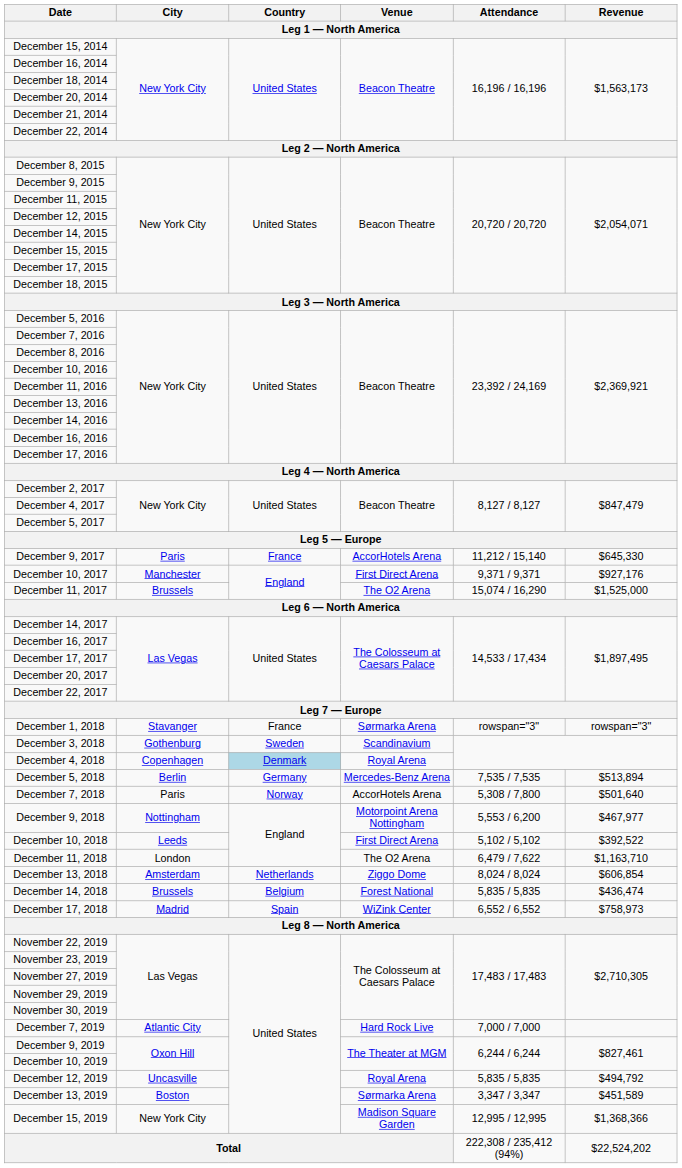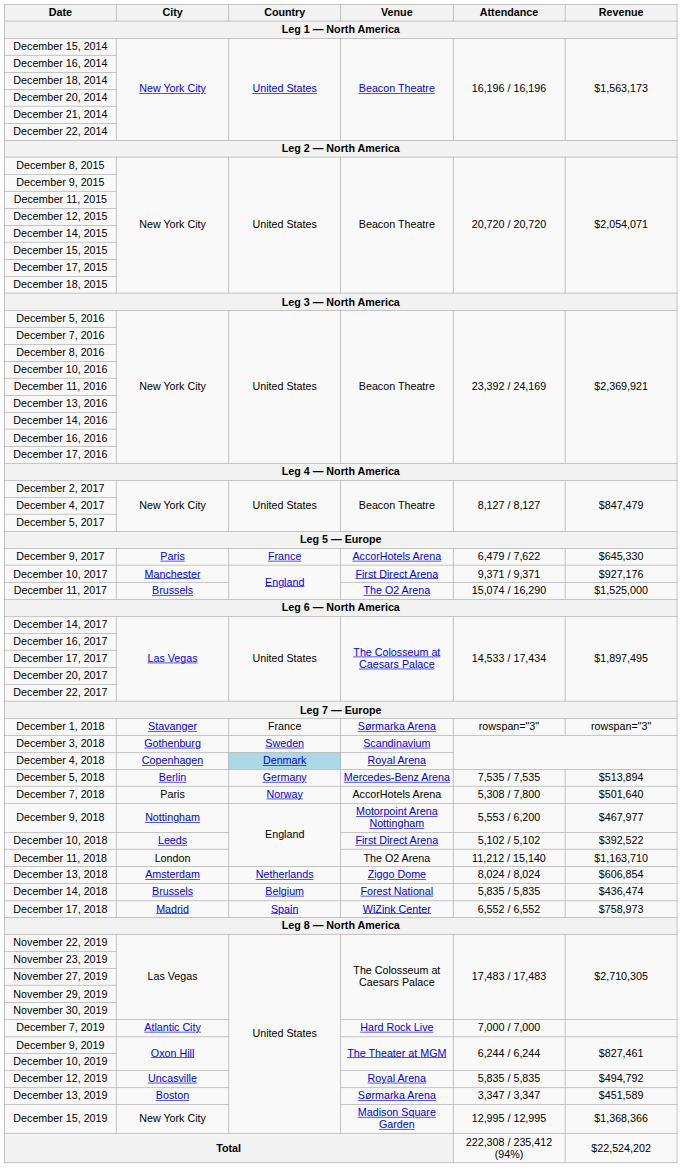(509, 557) 11,212 / 15,140 -> (509, 557) 6,479 / 7,622
(509, 858) 6,479 / 7,622 -> (509, 858) 11,212 / 15,140
